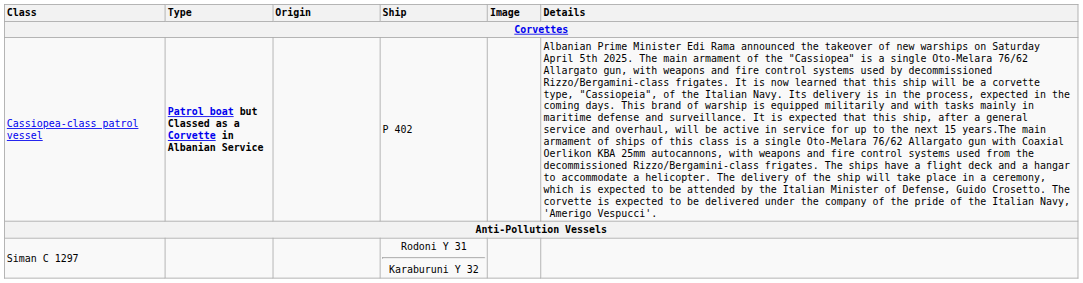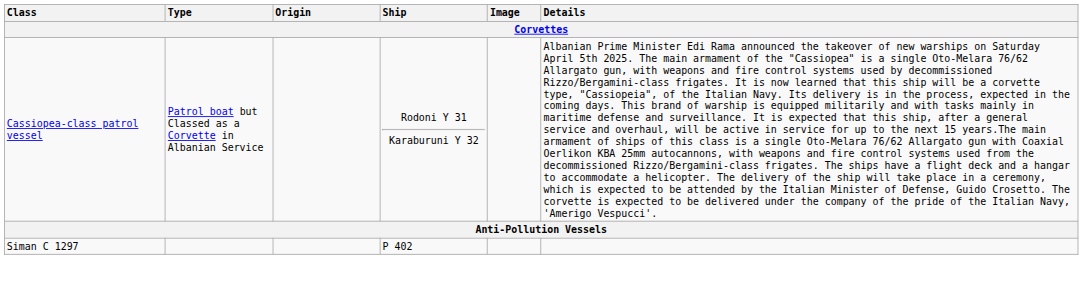(216, 129) bold -> (216, 129) normal
(398, 129) P 402 -> (434, 129) Rodoni Y 31 Karaburuni Y 32
(434, 258) Rodoni Y 31 Karaburuni Y 32 -> (398, 246) P 402
